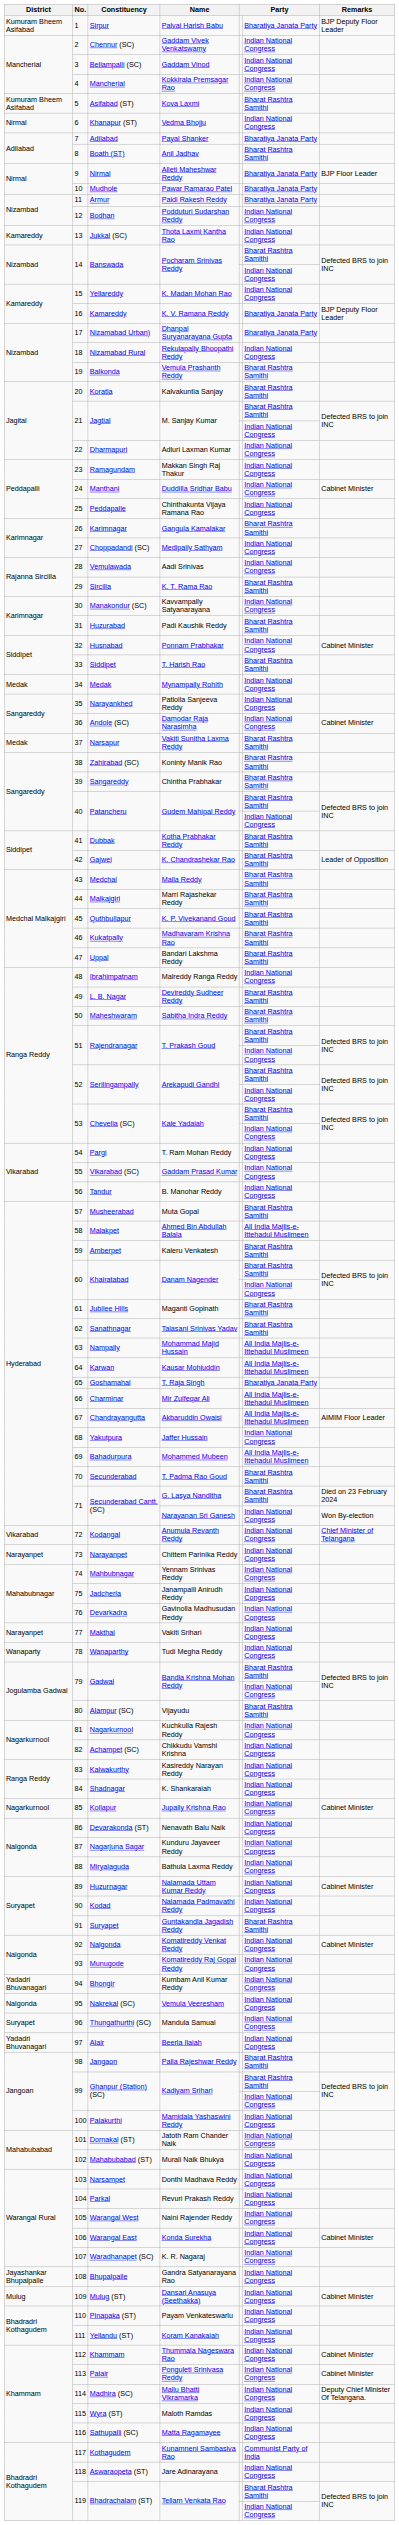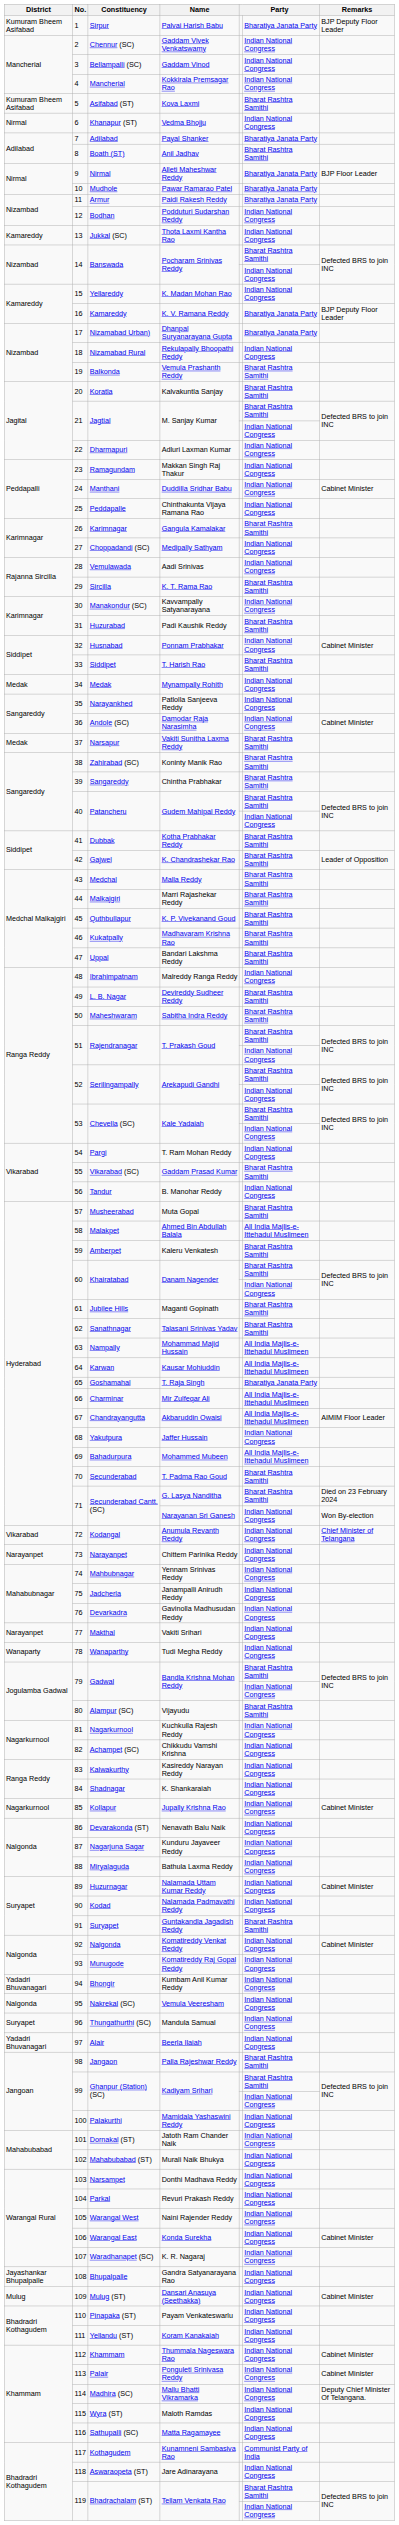(268, 1172) Indian National Congress -> (268, 1172) Bharat Rashtra Samithi
